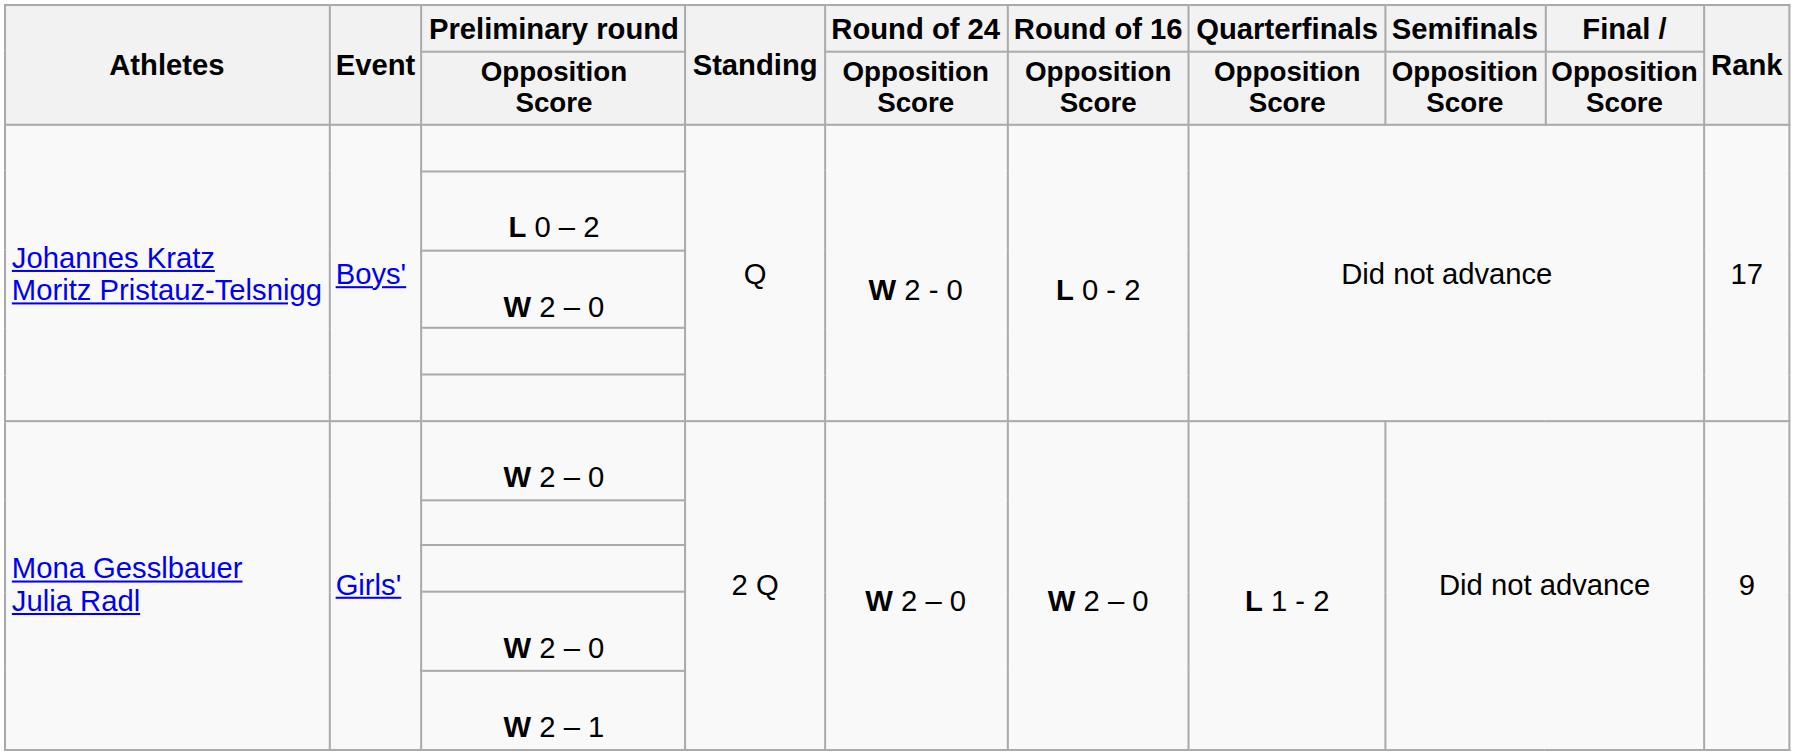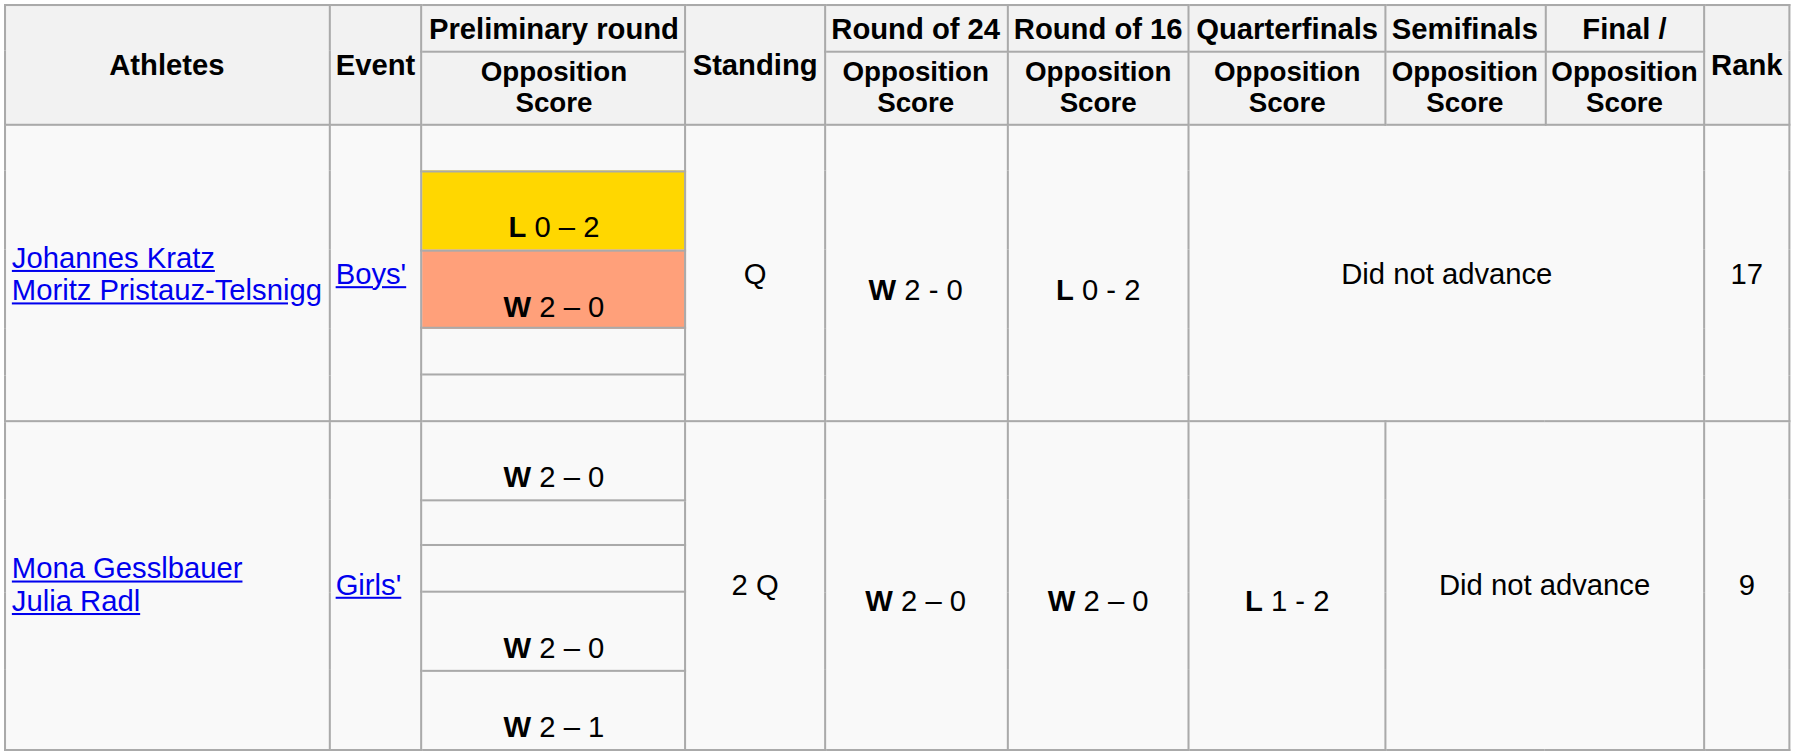(554, 227) no background -> (554, 227) gold background
(554, 306) no background -> (554, 306) lightsalmon background
